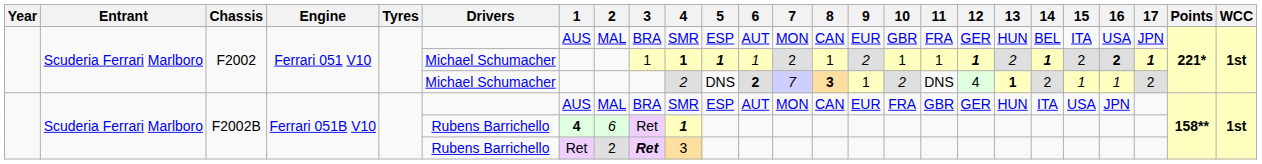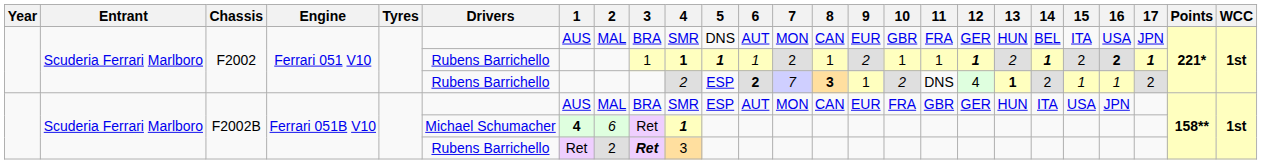(720, 38) ESP -> (720, 38) DNS
(490, 60) Michael Schumacher -> (490, 60) Rubens Barrichello
(490, 82) Michael Schumacher -> (490, 82) Rubens Barrichello
(720, 82) DNS -> (720, 82) ESP
(490, 126) Rubens Barrichello -> (490, 126) Michael Schumacher
